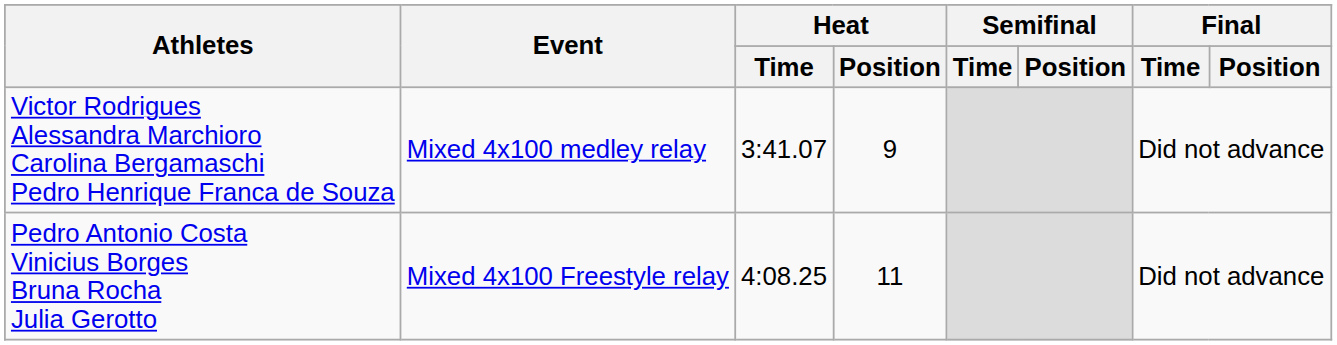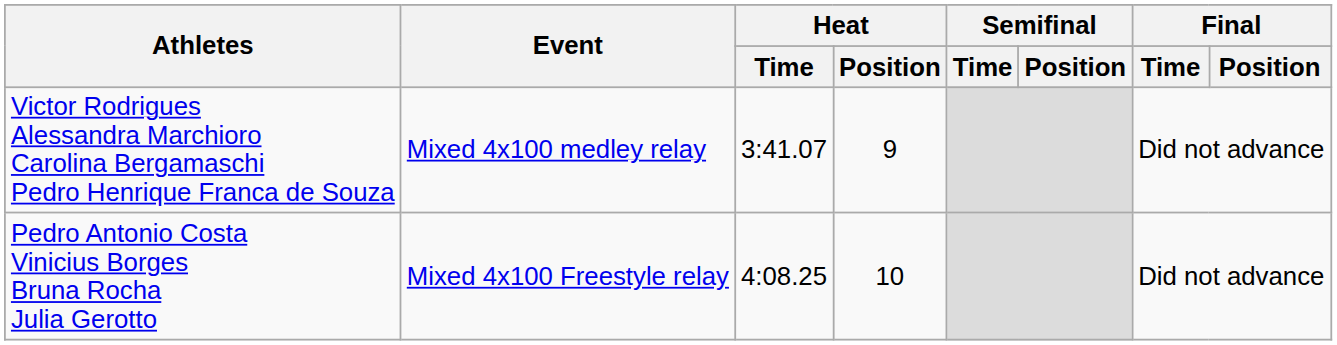(890, 277) 11 -> (890, 277) 10
